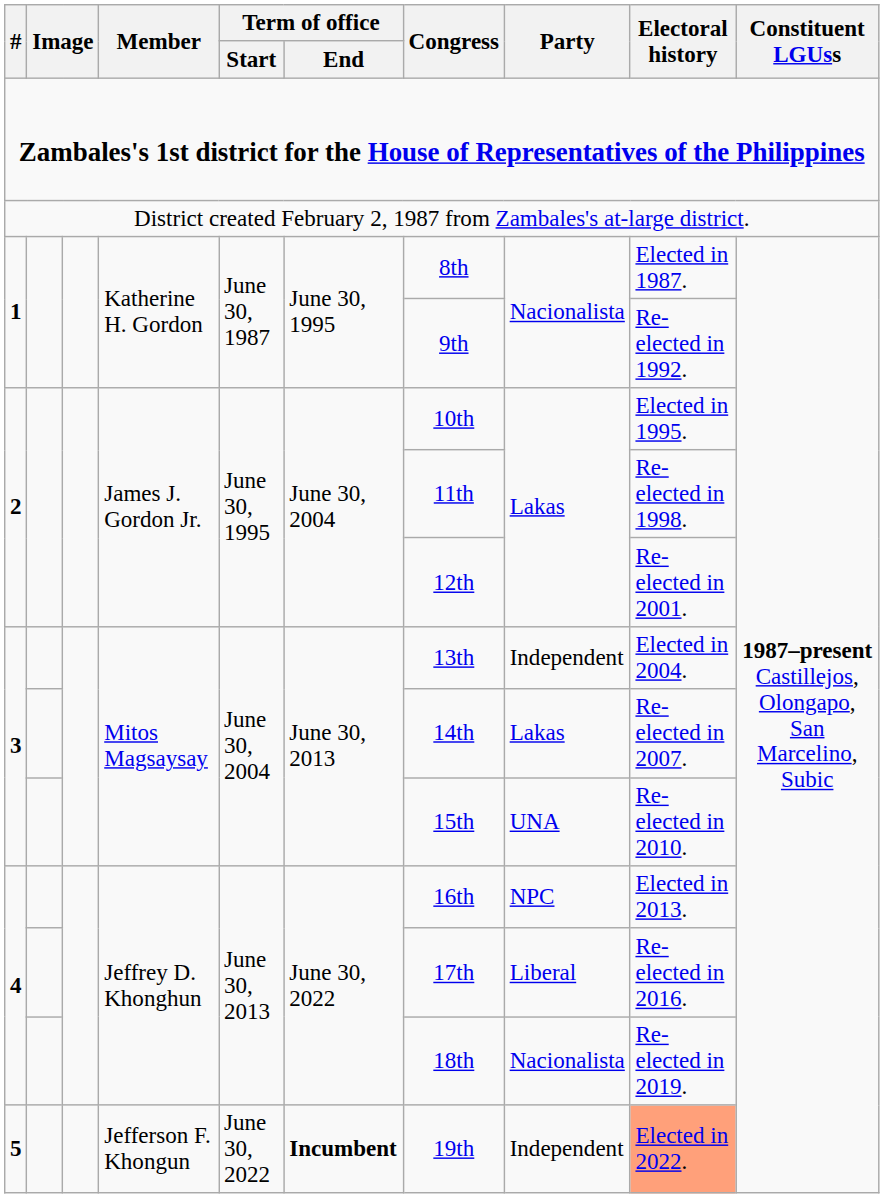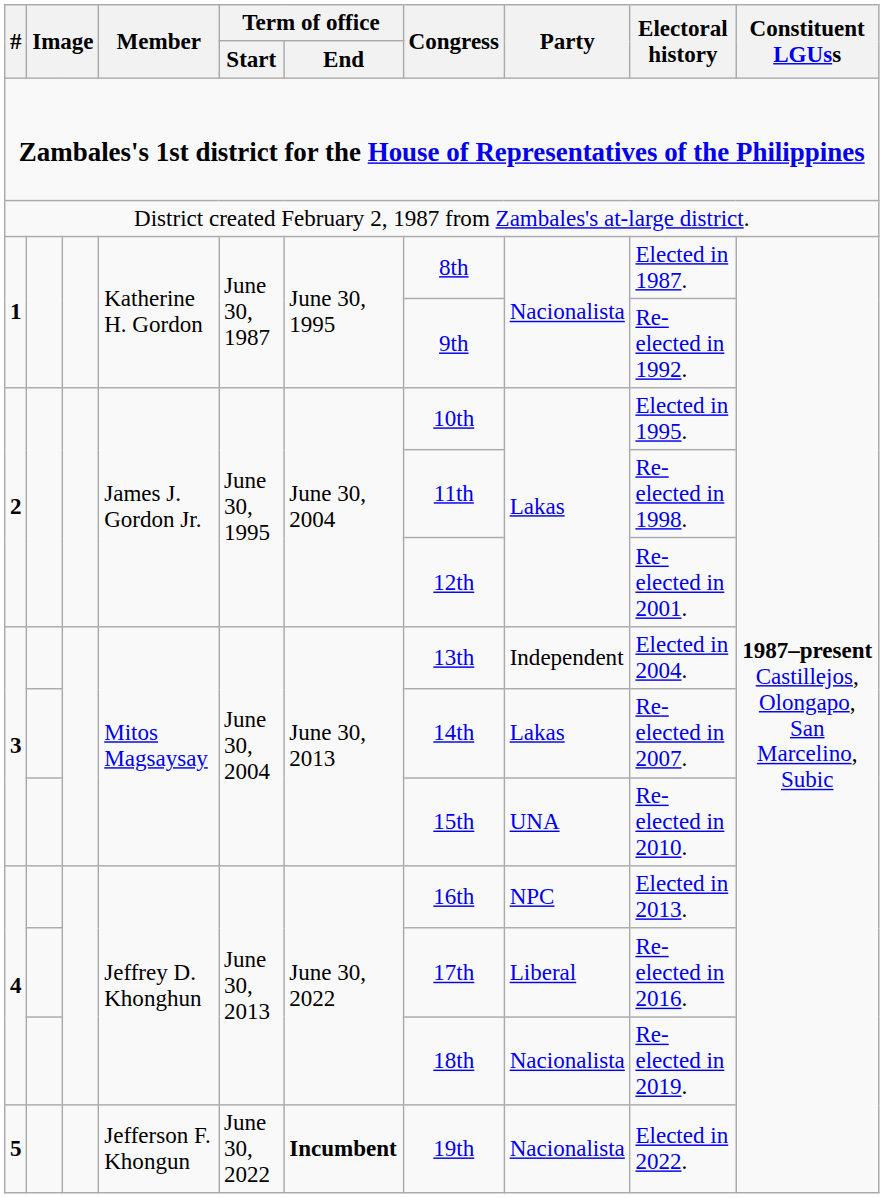(567, 1148) Independent -> (567, 1148) Nacionalista
(682, 1148) lightsalmon background -> (682, 1148) no background
